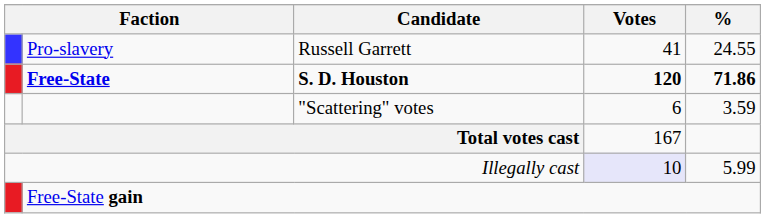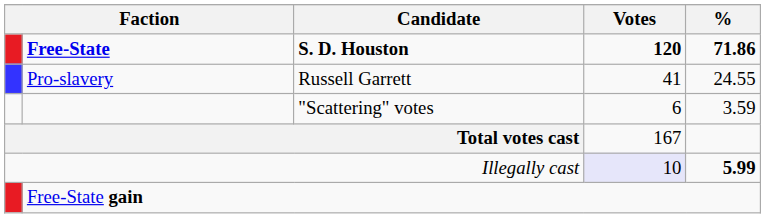rows swapped: (68, 78) <-> (70, 49)
(739, 167) normal -> (739, 167) bold
